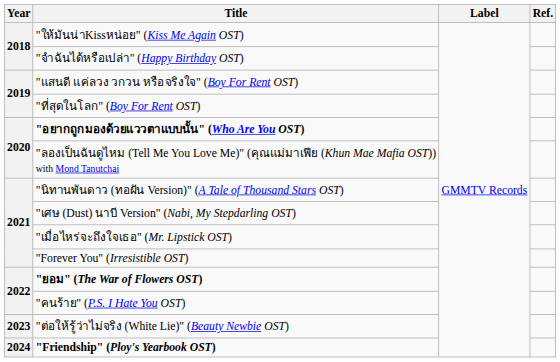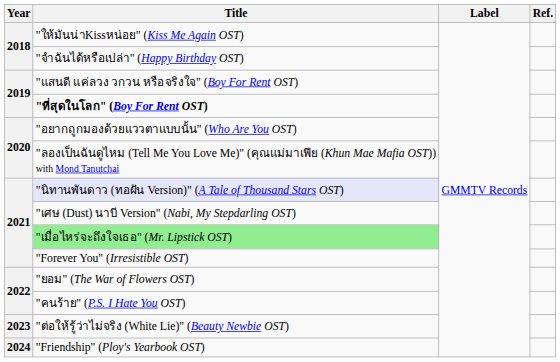(118, 106) normal -> (122, 106) bold
(170, 129) bold -> (166, 129) normal
(190, 190) no background -> (190, 190) lavender background
(134, 237) no background -> (134, 237) lightgreen background
(119, 279) bold -> (115, 279) normal
(126, 347) bold -> (120, 347) normal
